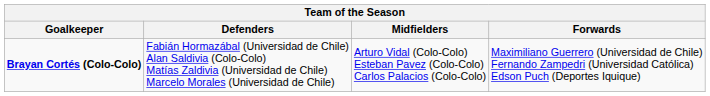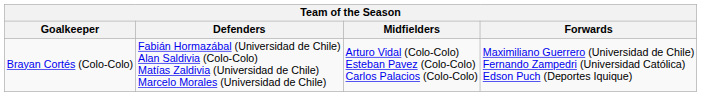(74, 65) bold -> (70, 65) normal
